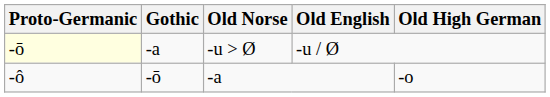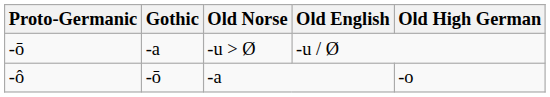(16, 48) lightyellow background -> (16, 48) no background
